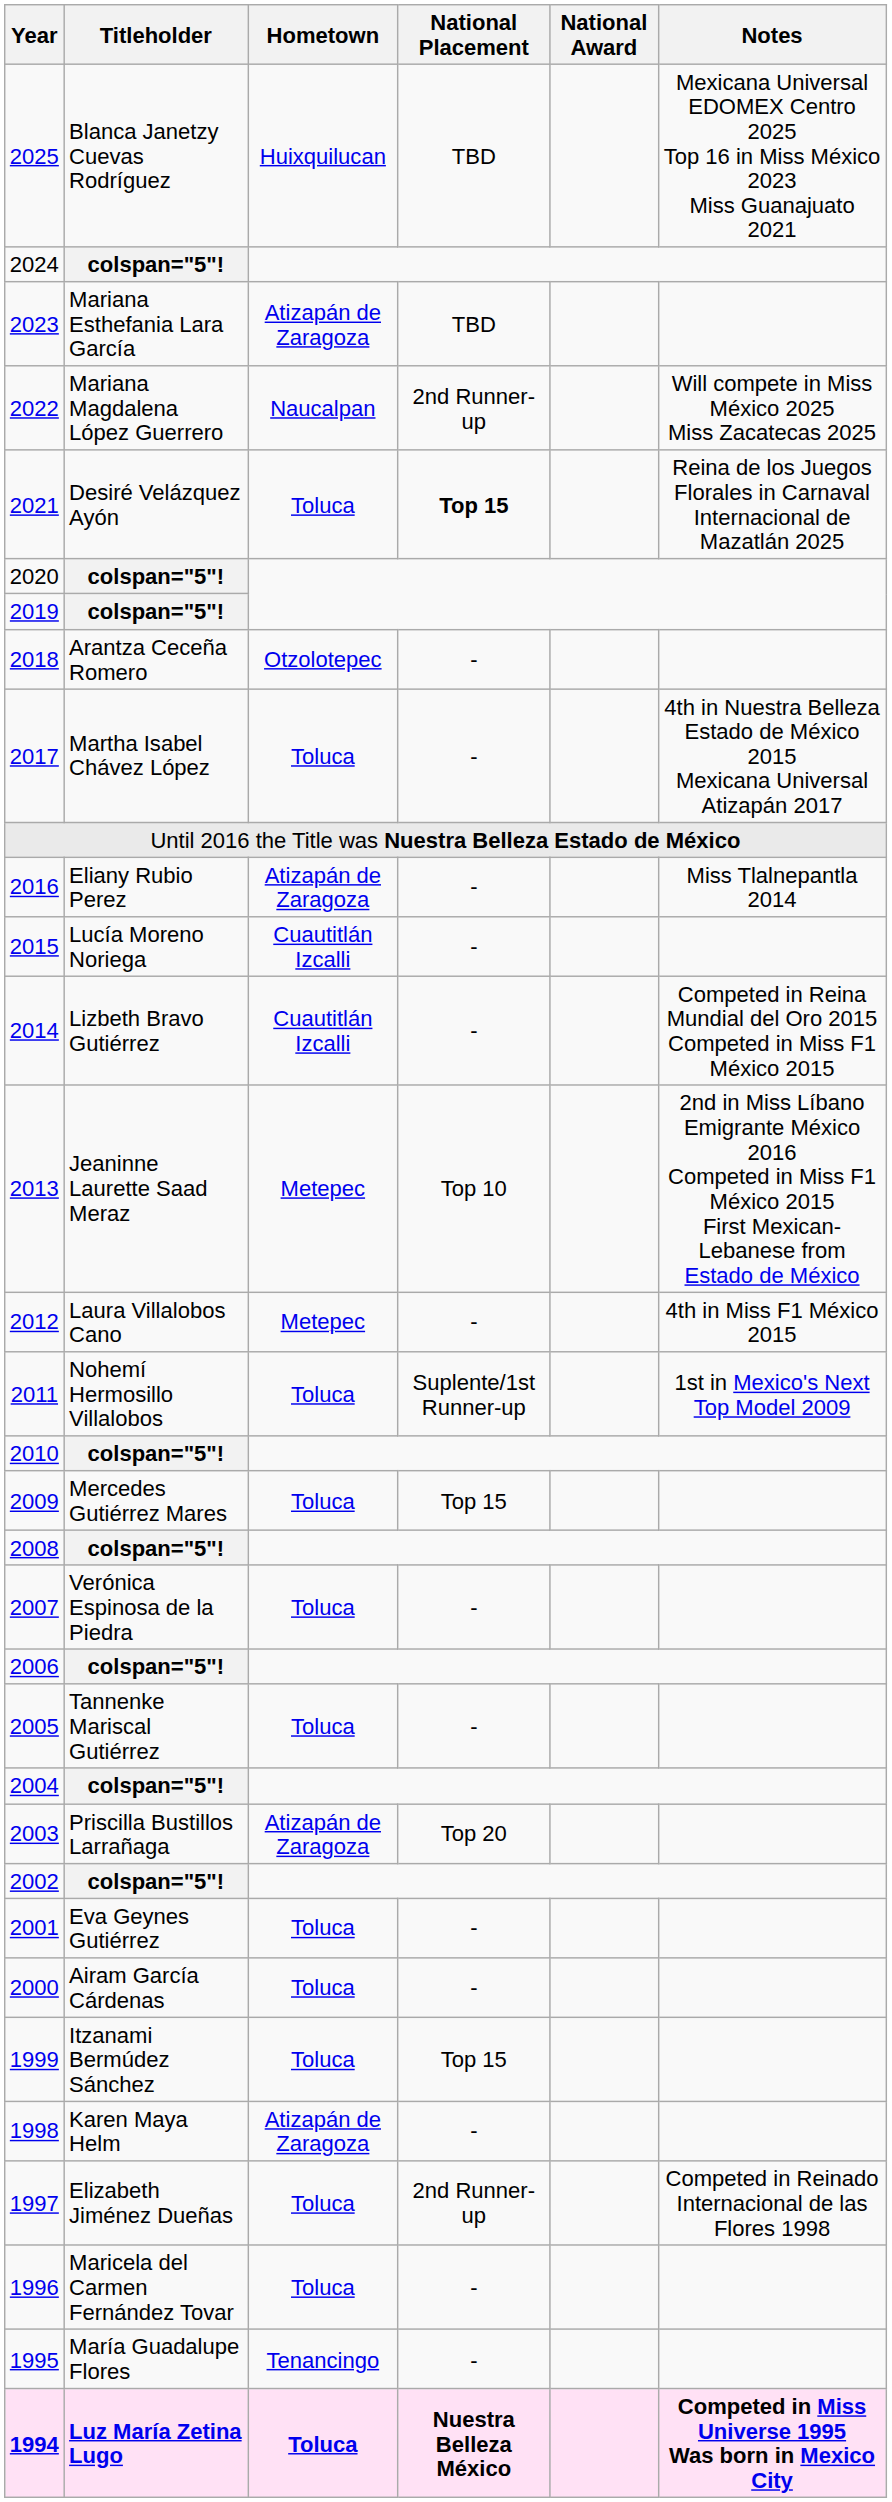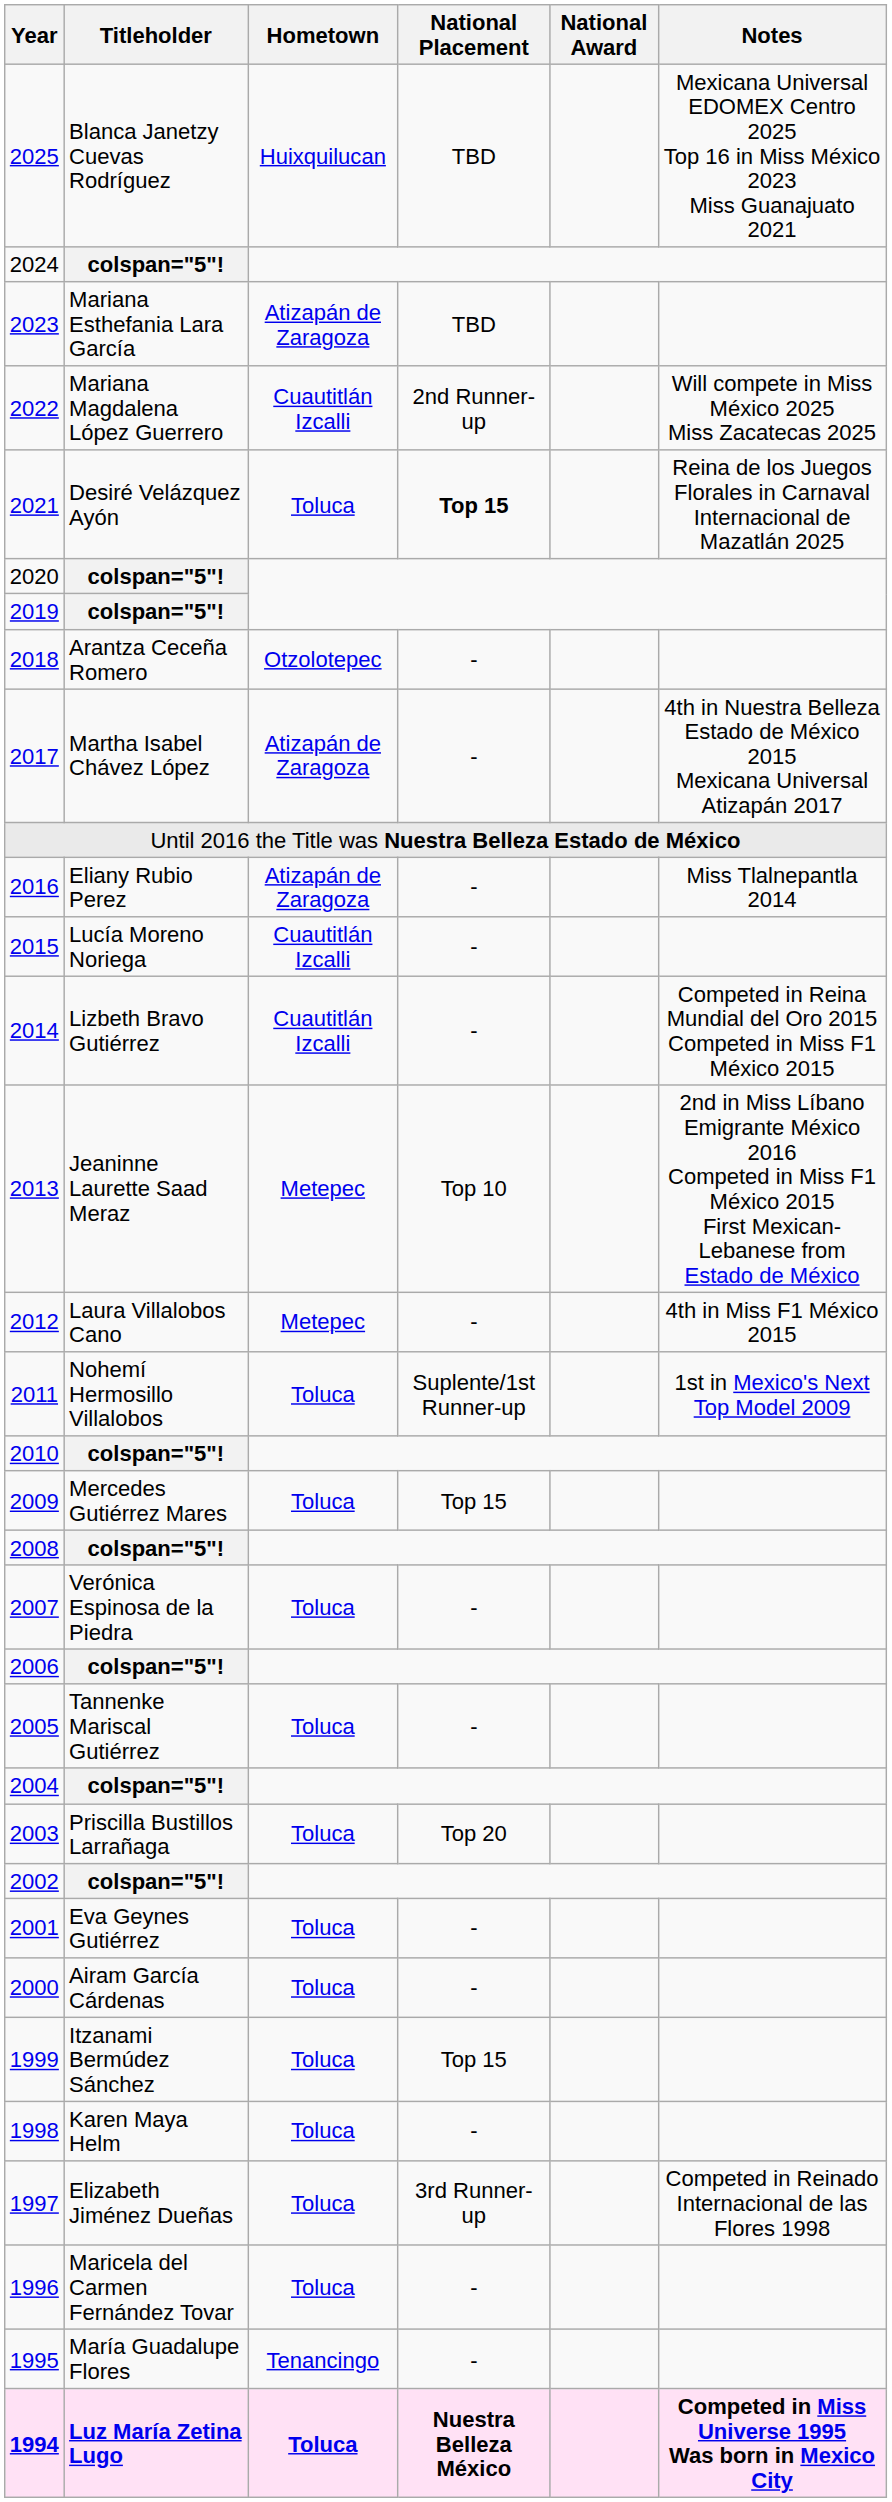(323, 408) Naucalpan -> (323, 408) Cuautitlán Izcalli
(323, 755) Toluca -> (323, 755) Atizapán de Zaragoza
(323, 1833) Atizapán de Zaragoza -> (323, 1833) Toluca
(323, 2131) Atizapán de Zaragoza -> (323, 2131) Toluca
(474, 2203) 2nd Runner-up -> (474, 2203) 3rd Runner-up
